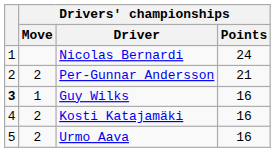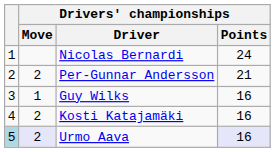(12, 96) bold -> (12, 96) normal
(12, 137) no background -> (12, 137) lightblue background
(37, 137) no background -> (37, 137) lavender background
(244, 137) no background -> (244, 137) lavender background
